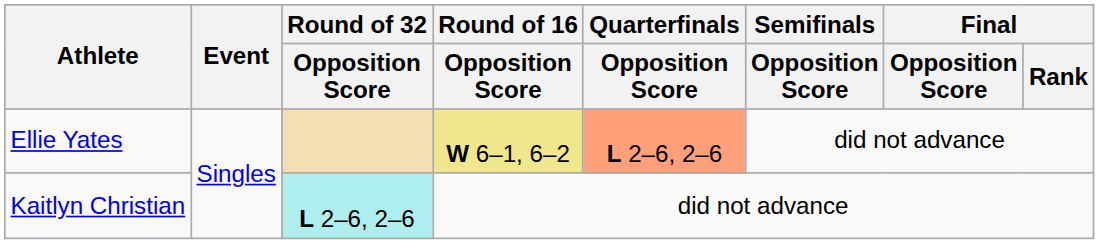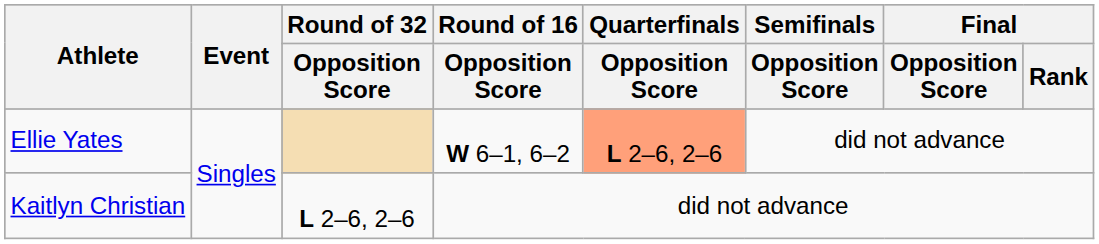(508, 155) khaki background -> (508, 155) no background
(357, 220) paleturquoise background -> (357, 220) no background
